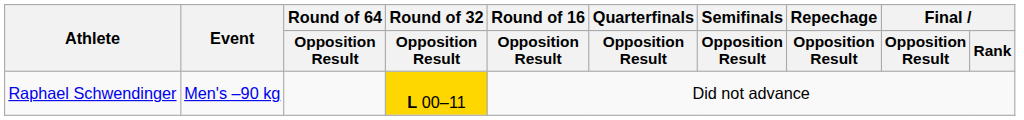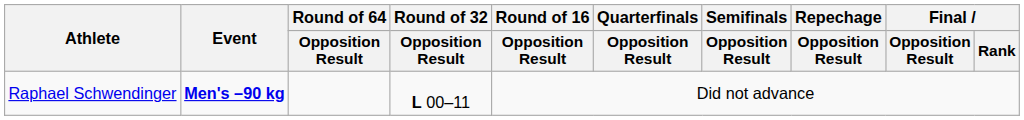(232, 94) normal -> (234, 94) bold
(437, 103) gold background -> (441, 103) no background
